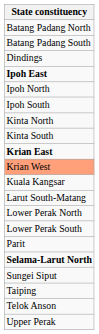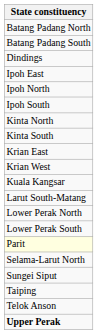(27, 74) bold -> (25, 74) normal
(29, 151) bold -> (27, 151) normal
(28, 167) lightsalmon background -> (28, 167) no background
(16, 244) no background -> (16, 244) lightyellow background
(49, 259) bold -> (46, 259) normal
(31, 321) normal -> (33, 321) bold
